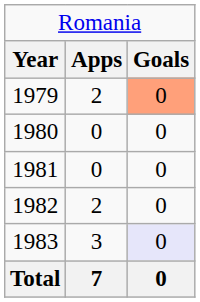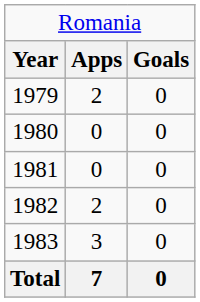(161, 95) lightsalmon background -> (161, 95) no background
(161, 242) lavender background -> (161, 242) no background
